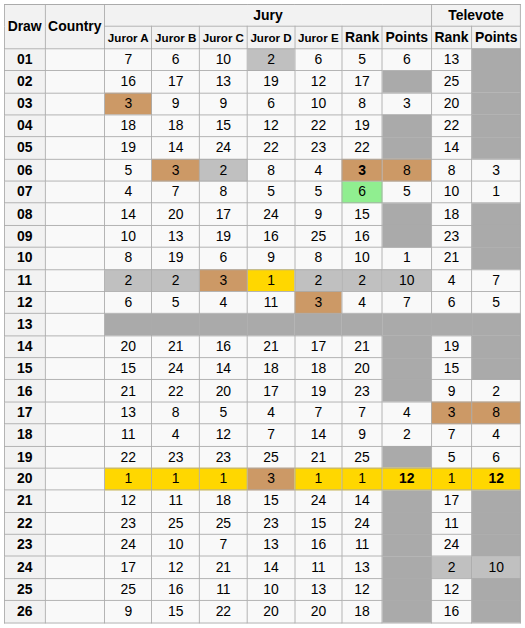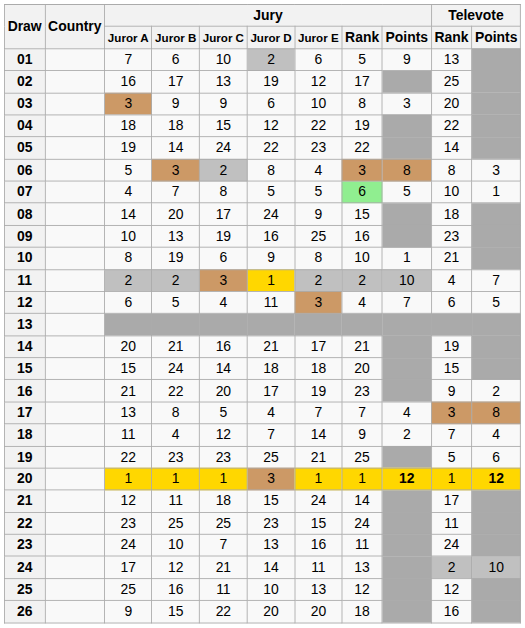(407, 59) 6 -> (407, 59) 9
(362, 170) bold -> (362, 170) normal
